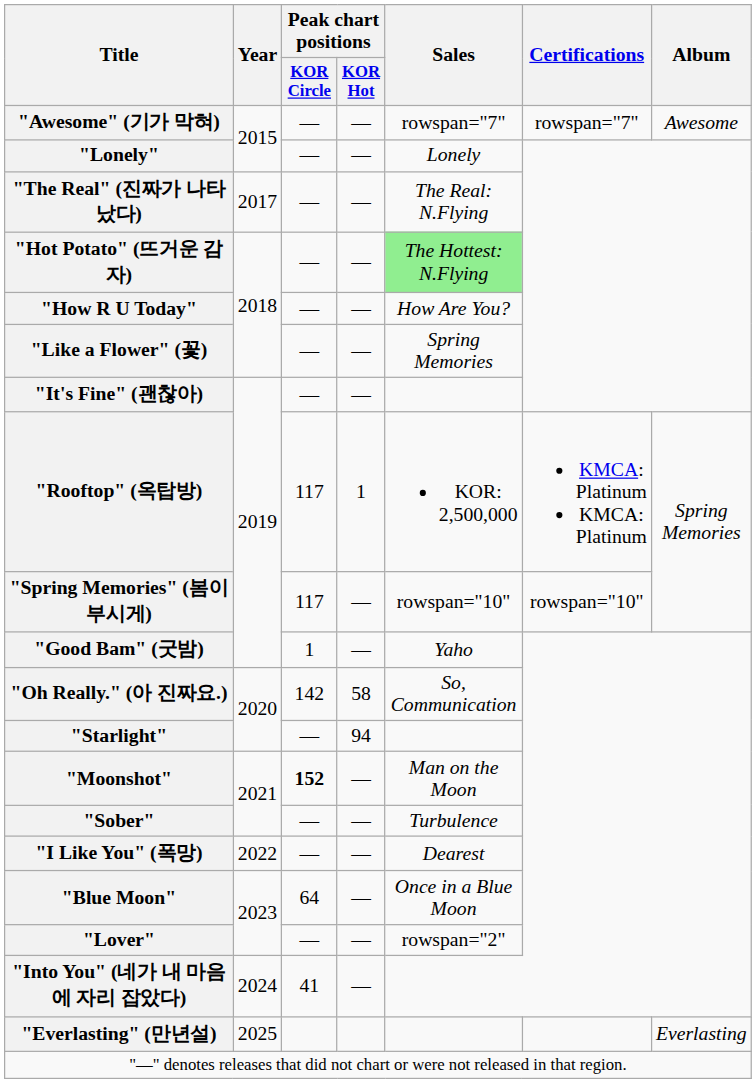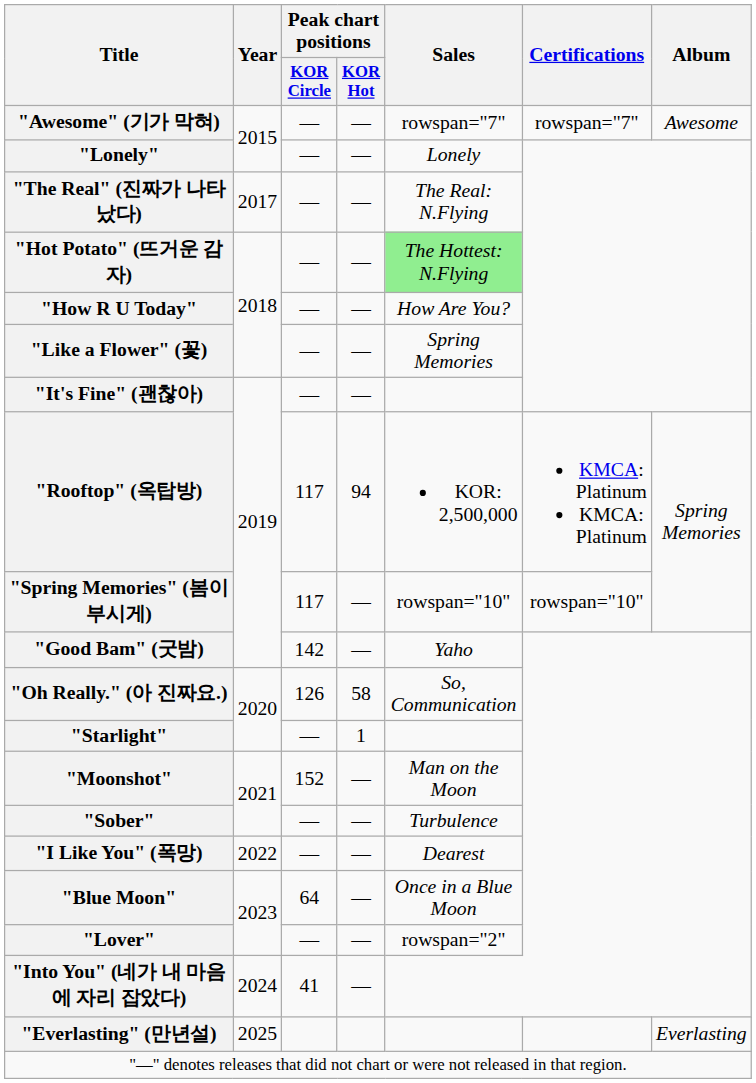(361, 491) 1 -> (361, 491) 94
(309, 649) 1 -> (309, 649) 142
(309, 693) 142 -> (309, 693) 126
(361, 735) 94 -> (361, 735) 1
(309, 778) bold -> (309, 778) normal
